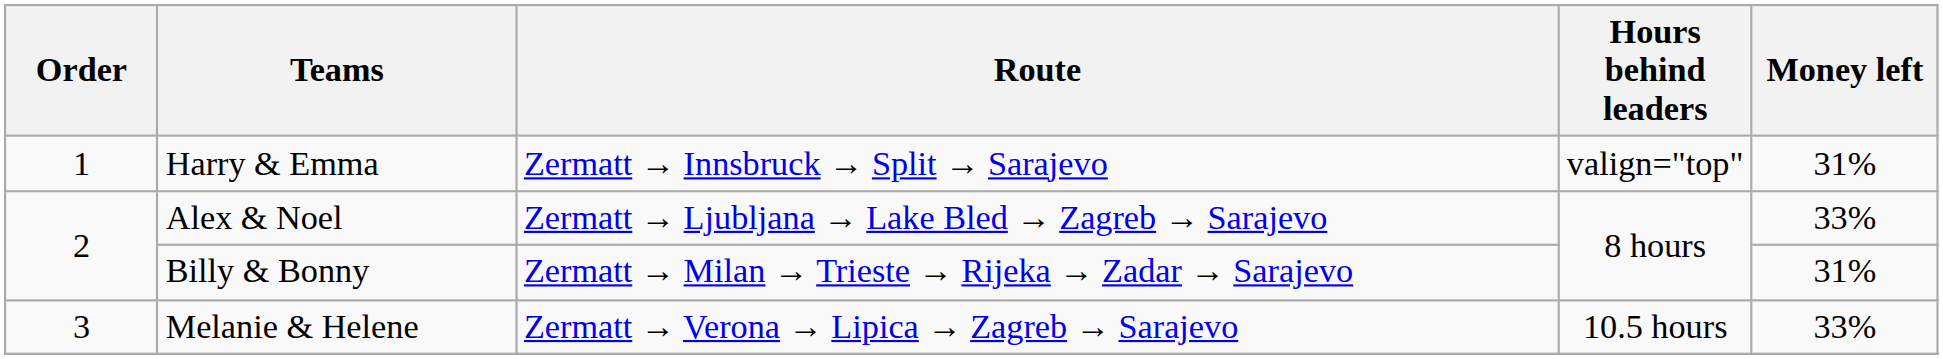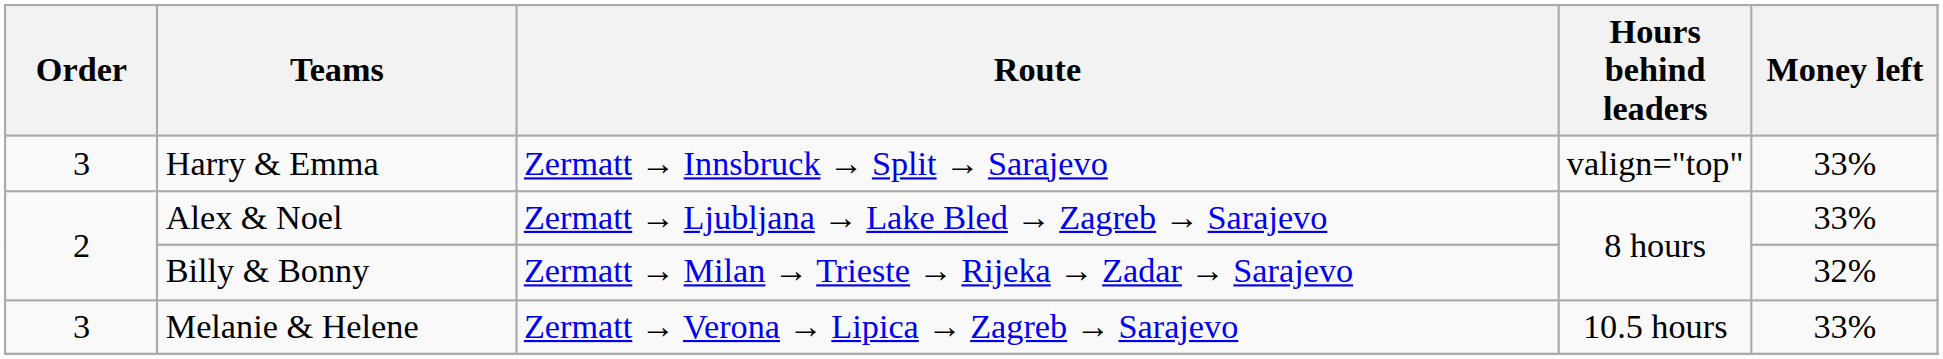(81, 162) 1 -> (81, 162) 3
(1845, 162) 31% -> (1845, 162) 33%
(1845, 271) 31% -> (1845, 271) 32%
